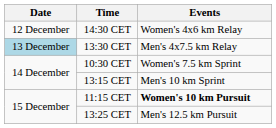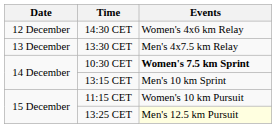(41, 47) lightblue background -> (41, 47) no background
(191, 64) normal -> (195, 64) bold
(195, 98) bold -> (193, 98) normal
(189, 115) no background -> (190, 115) lightyellow background
